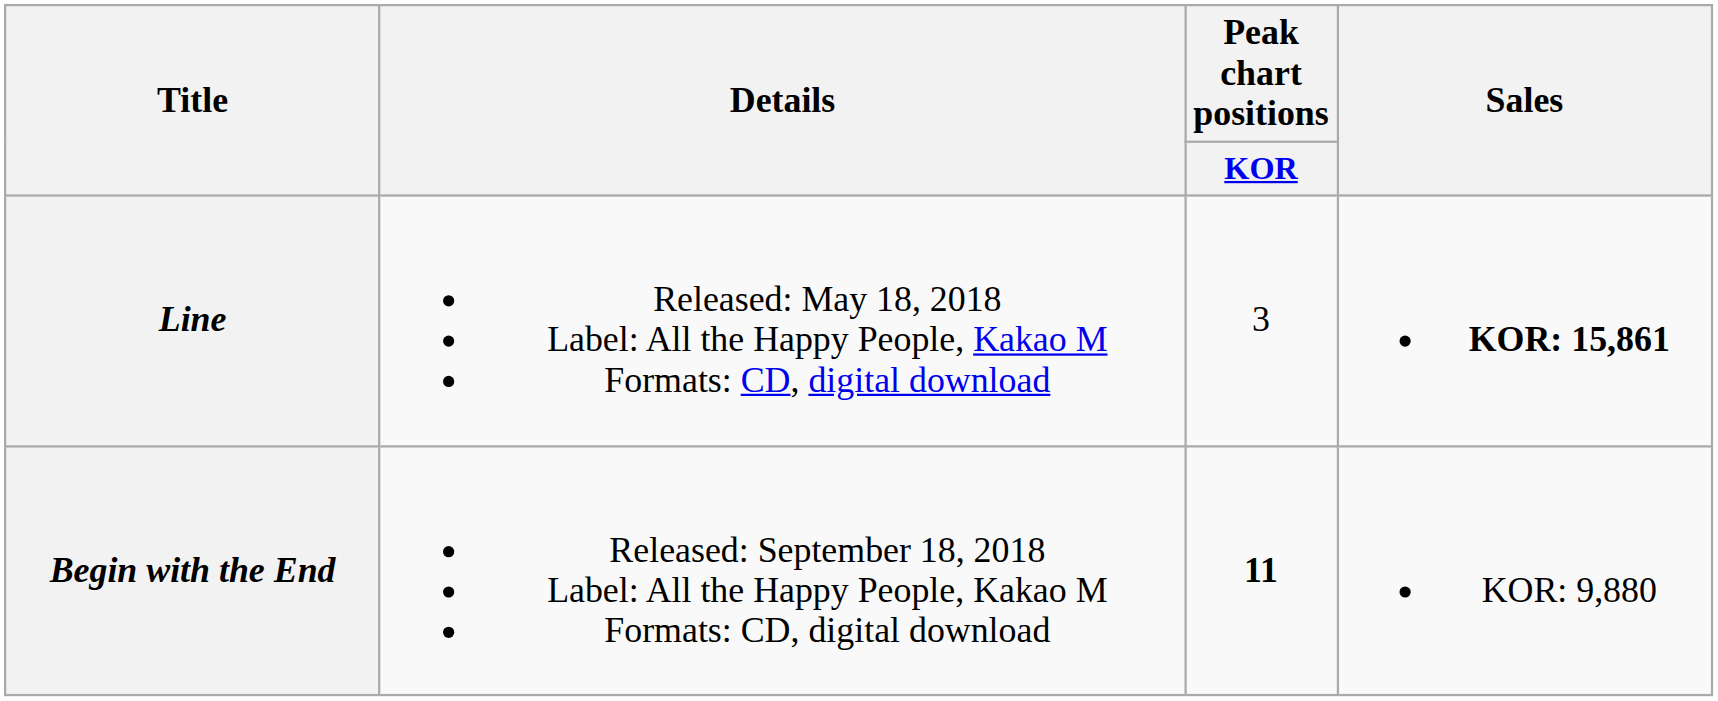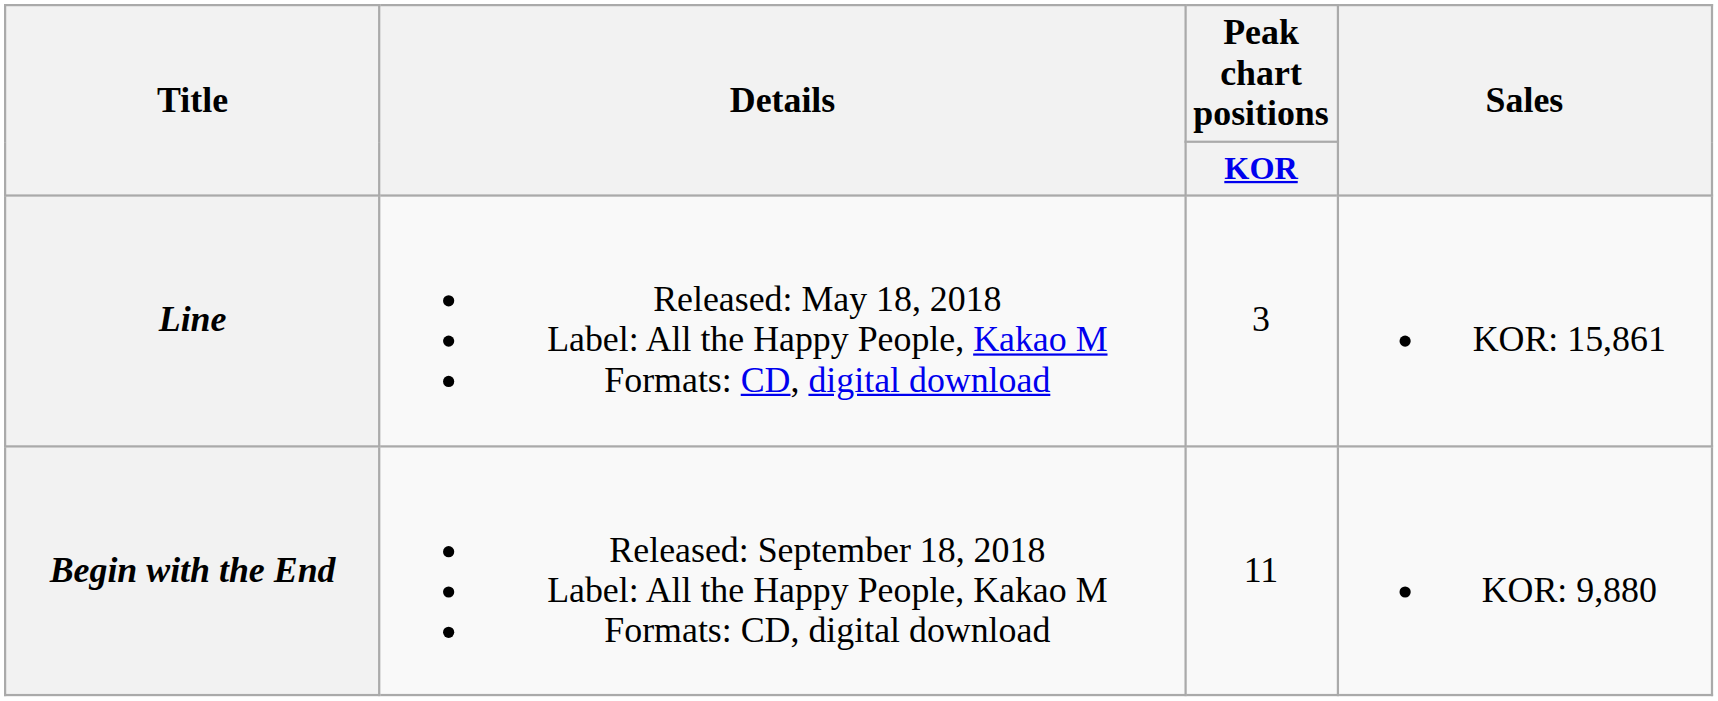(1524, 341) bold -> (1524, 341) normal
(1261, 569) bold -> (1261, 569) normal
